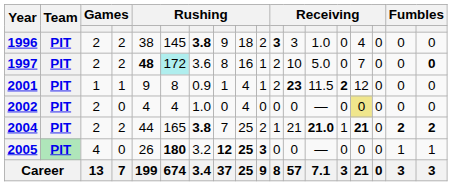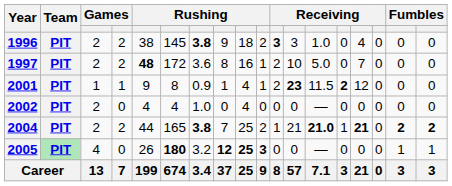(175, 63) paleturquoise background -> (175, 63) no background
(432, 63) bold -> (432, 63) normal
(361, 106) khaki background -> (361, 106) no background
